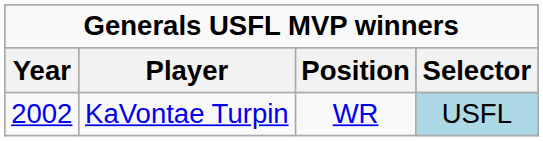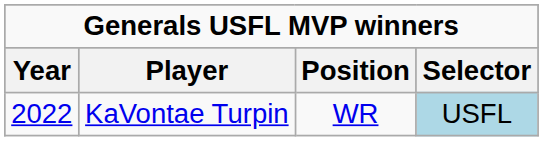(42, 113) 2002 -> (42, 113) 2022
